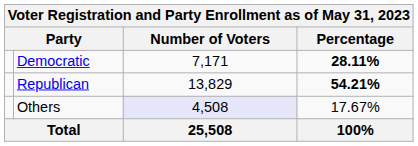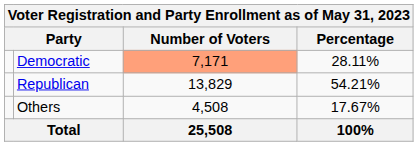(210, 61) no background -> (210, 61) lightsalmon background
(355, 61) bold -> (355, 61) normal
(355, 84) bold -> (355, 84) normal
(210, 107) lavender background -> (210, 107) no background
